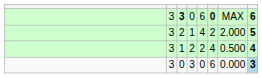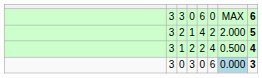(182, 17) bold -> (182, 17) normal
(213, 17) bold -> (213, 17) normal
(233, 65) no background -> (233, 65) lightblue background
(253, 65) lightblue background -> (253, 65) no background
